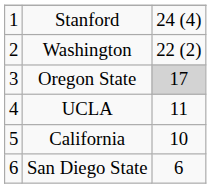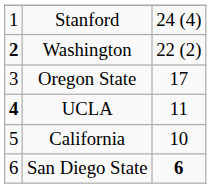(14, 49) normal -> (14, 49) bold
(179, 79) lightgrey background -> (179, 79) no background
(14, 109) normal -> (14, 109) bold
(179, 168) normal -> (179, 168) bold
